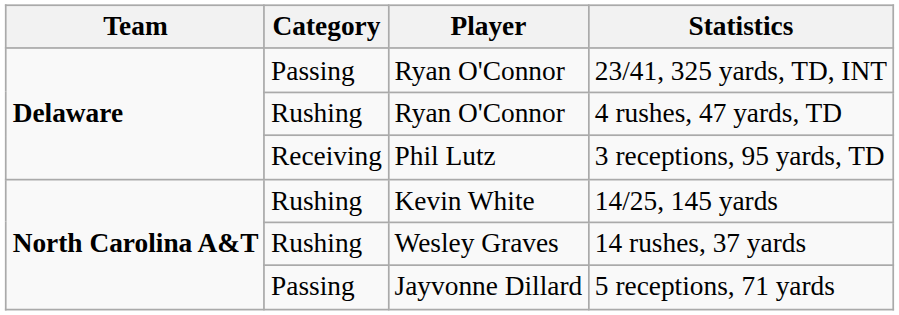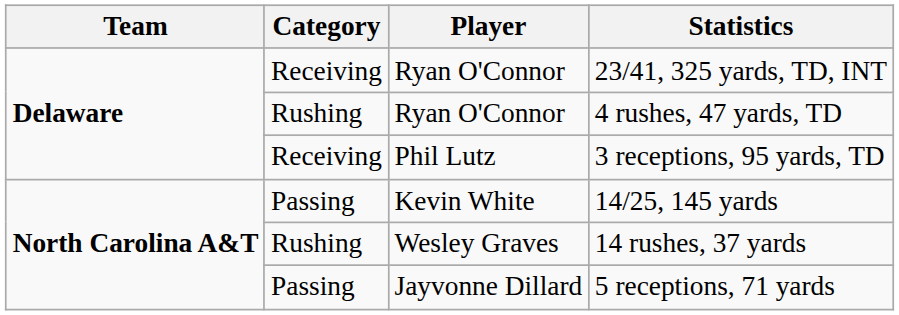(313, 69) Passing -> (326, 69) Receiving
(317, 200) Rushing -> (313, 200) Passing
